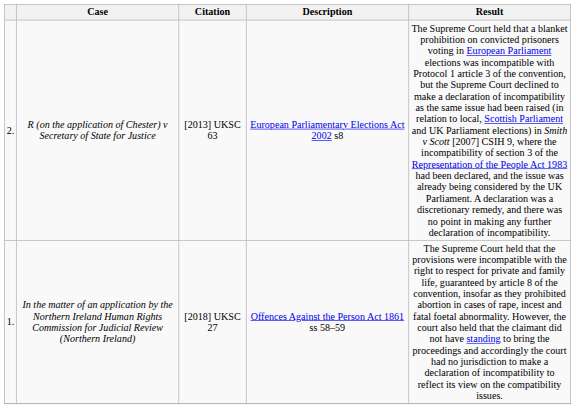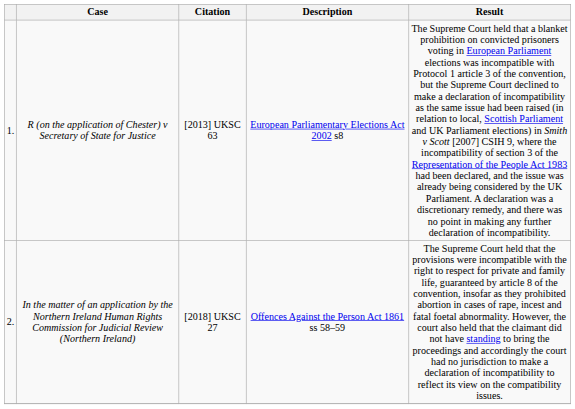(10, 130) 2. -> (10, 130) 1.
(10, 322) 1. -> (10, 322) 2.
